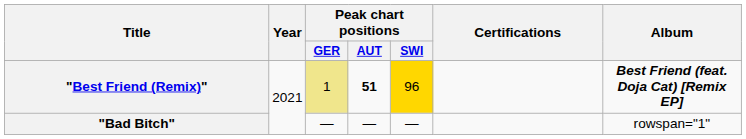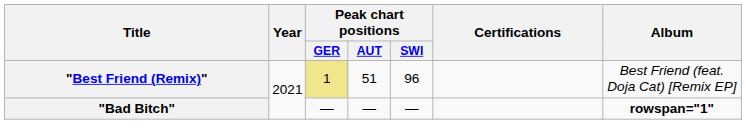(369, 86) bold -> (369, 79) normal
(412, 86) gold background -> (412, 79) no background
(672, 86) bold -> (672, 79) normal
(672, 123) normal -> (672, 108) bold
